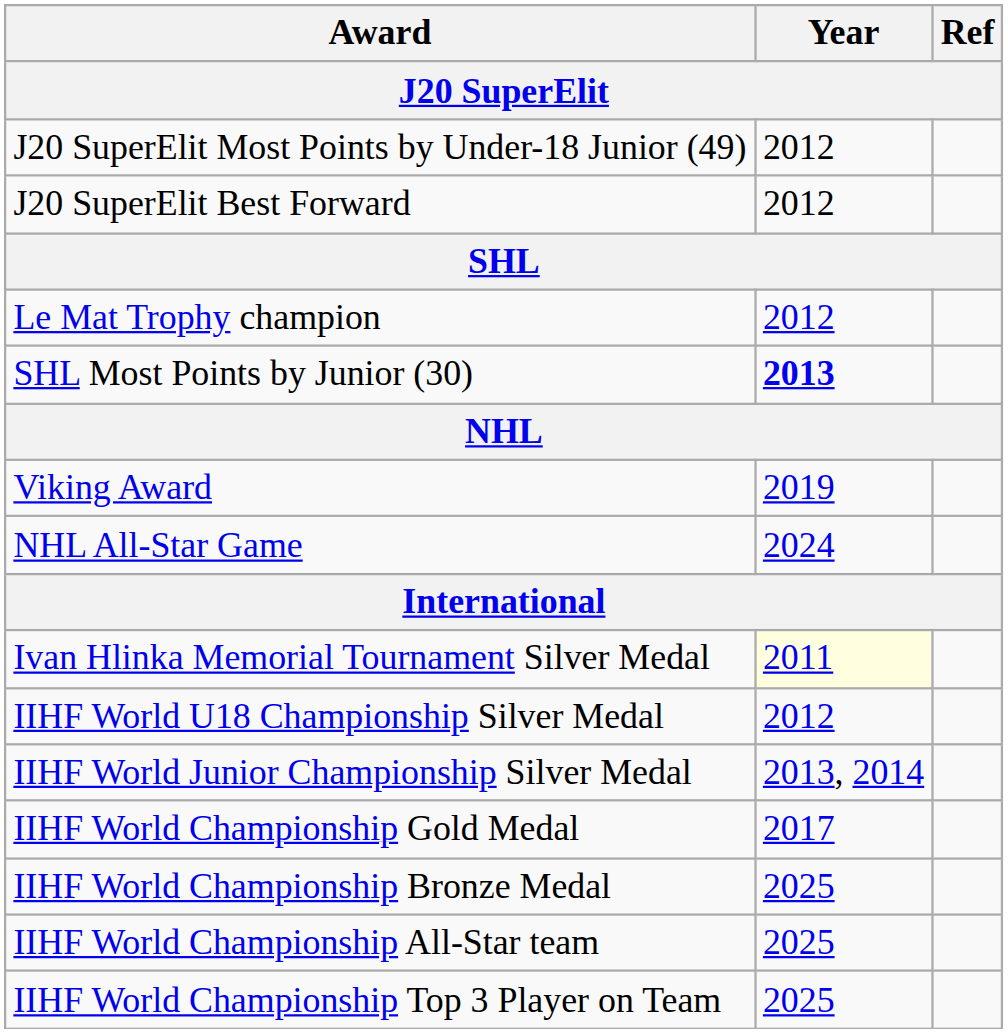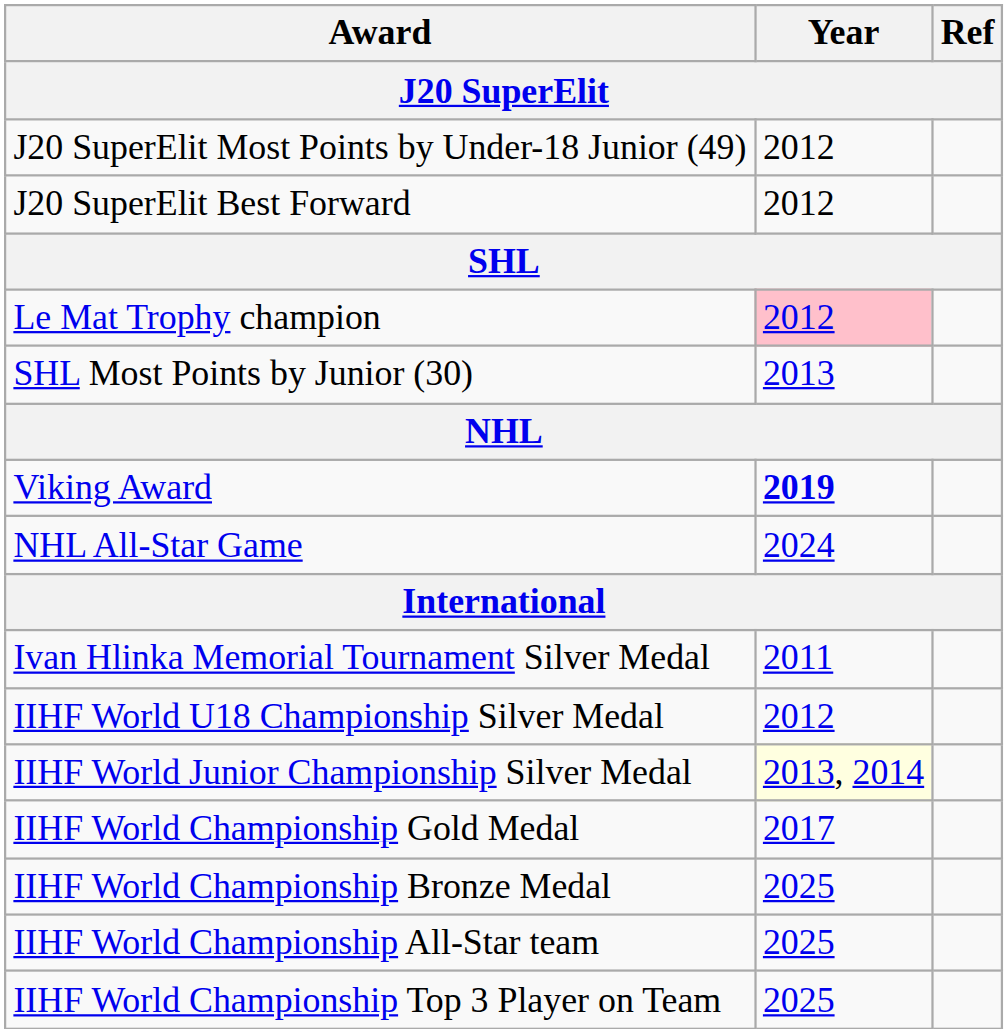(799, 317) no background -> (799, 317) pink background
(799, 373) bold -> (799, 373) normal
(799, 487) normal -> (799, 487) bold
(798, 658) lightyellow background -> (798, 658) no background
(844, 771) no background -> (844, 771) lightyellow background
